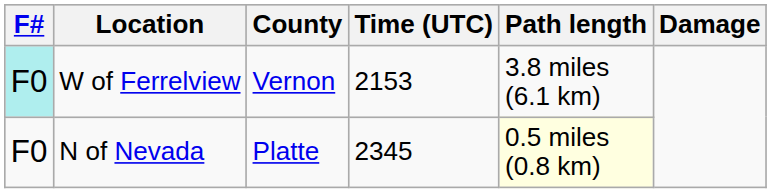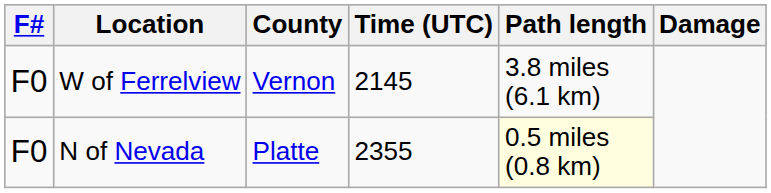(29, 81) paleturquoise background -> (29, 81) no background
(383, 81) 2153 -> (383, 81) 2145
(383, 151) 2345 -> (383, 151) 2355
